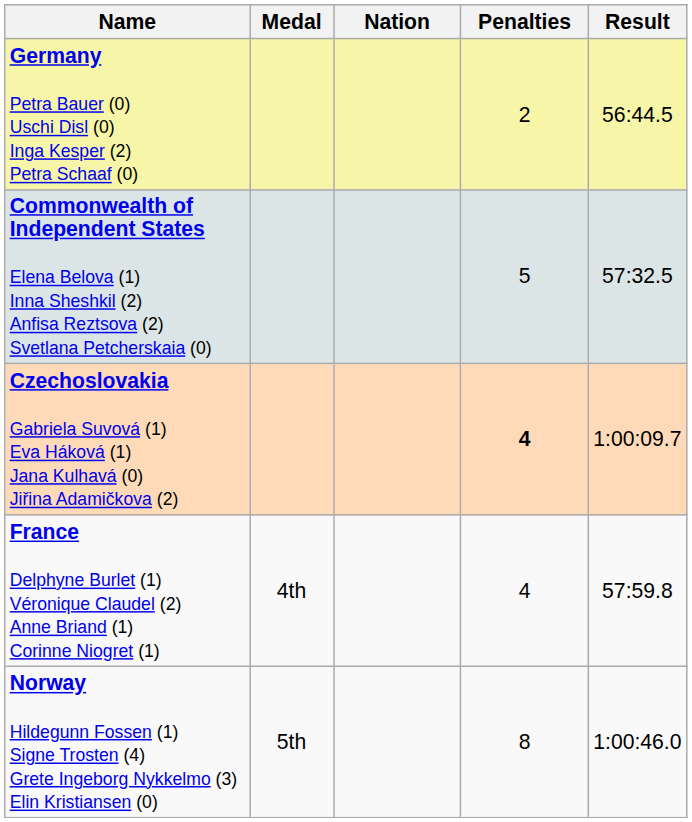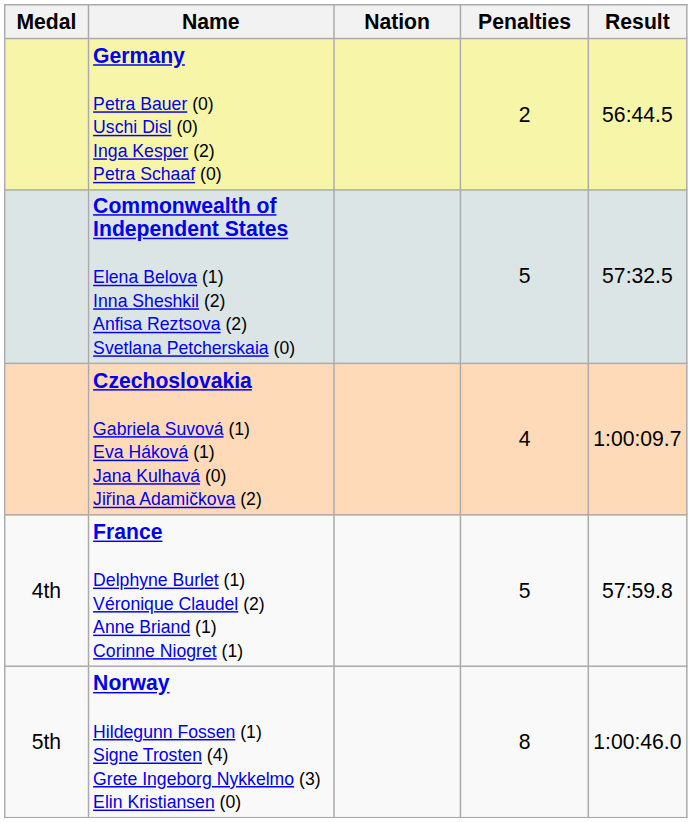columns swapped: (292, 22) <-> (127, 22)
(525, 440) bold -> (525, 440) normal
(525, 591) 4 -> (525, 591) 5
